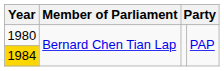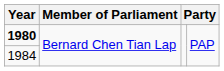(22, 35) normal -> (22, 35) bold
(22, 55) gold background -> (22, 55) no background
